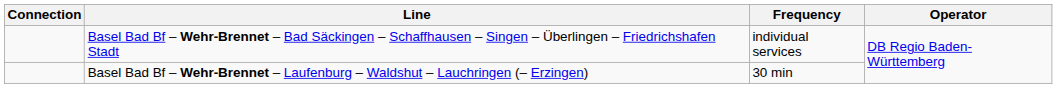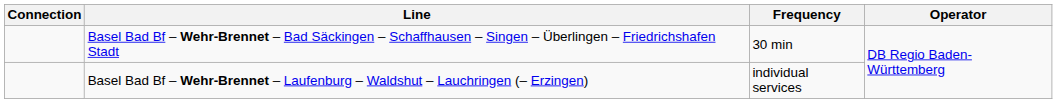(780, 44) individual services -> (773, 44) 30 min
(773, 72) 30 min -> (780, 80) individual services
